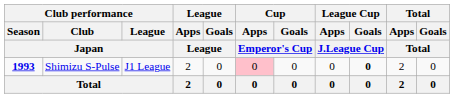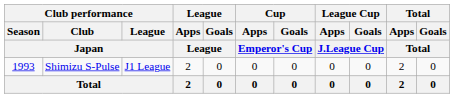(23, 66) bold -> (23, 66) normal
(255, 66) pink background -> (255, 66) no background
(368, 66) bold -> (368, 66) normal
